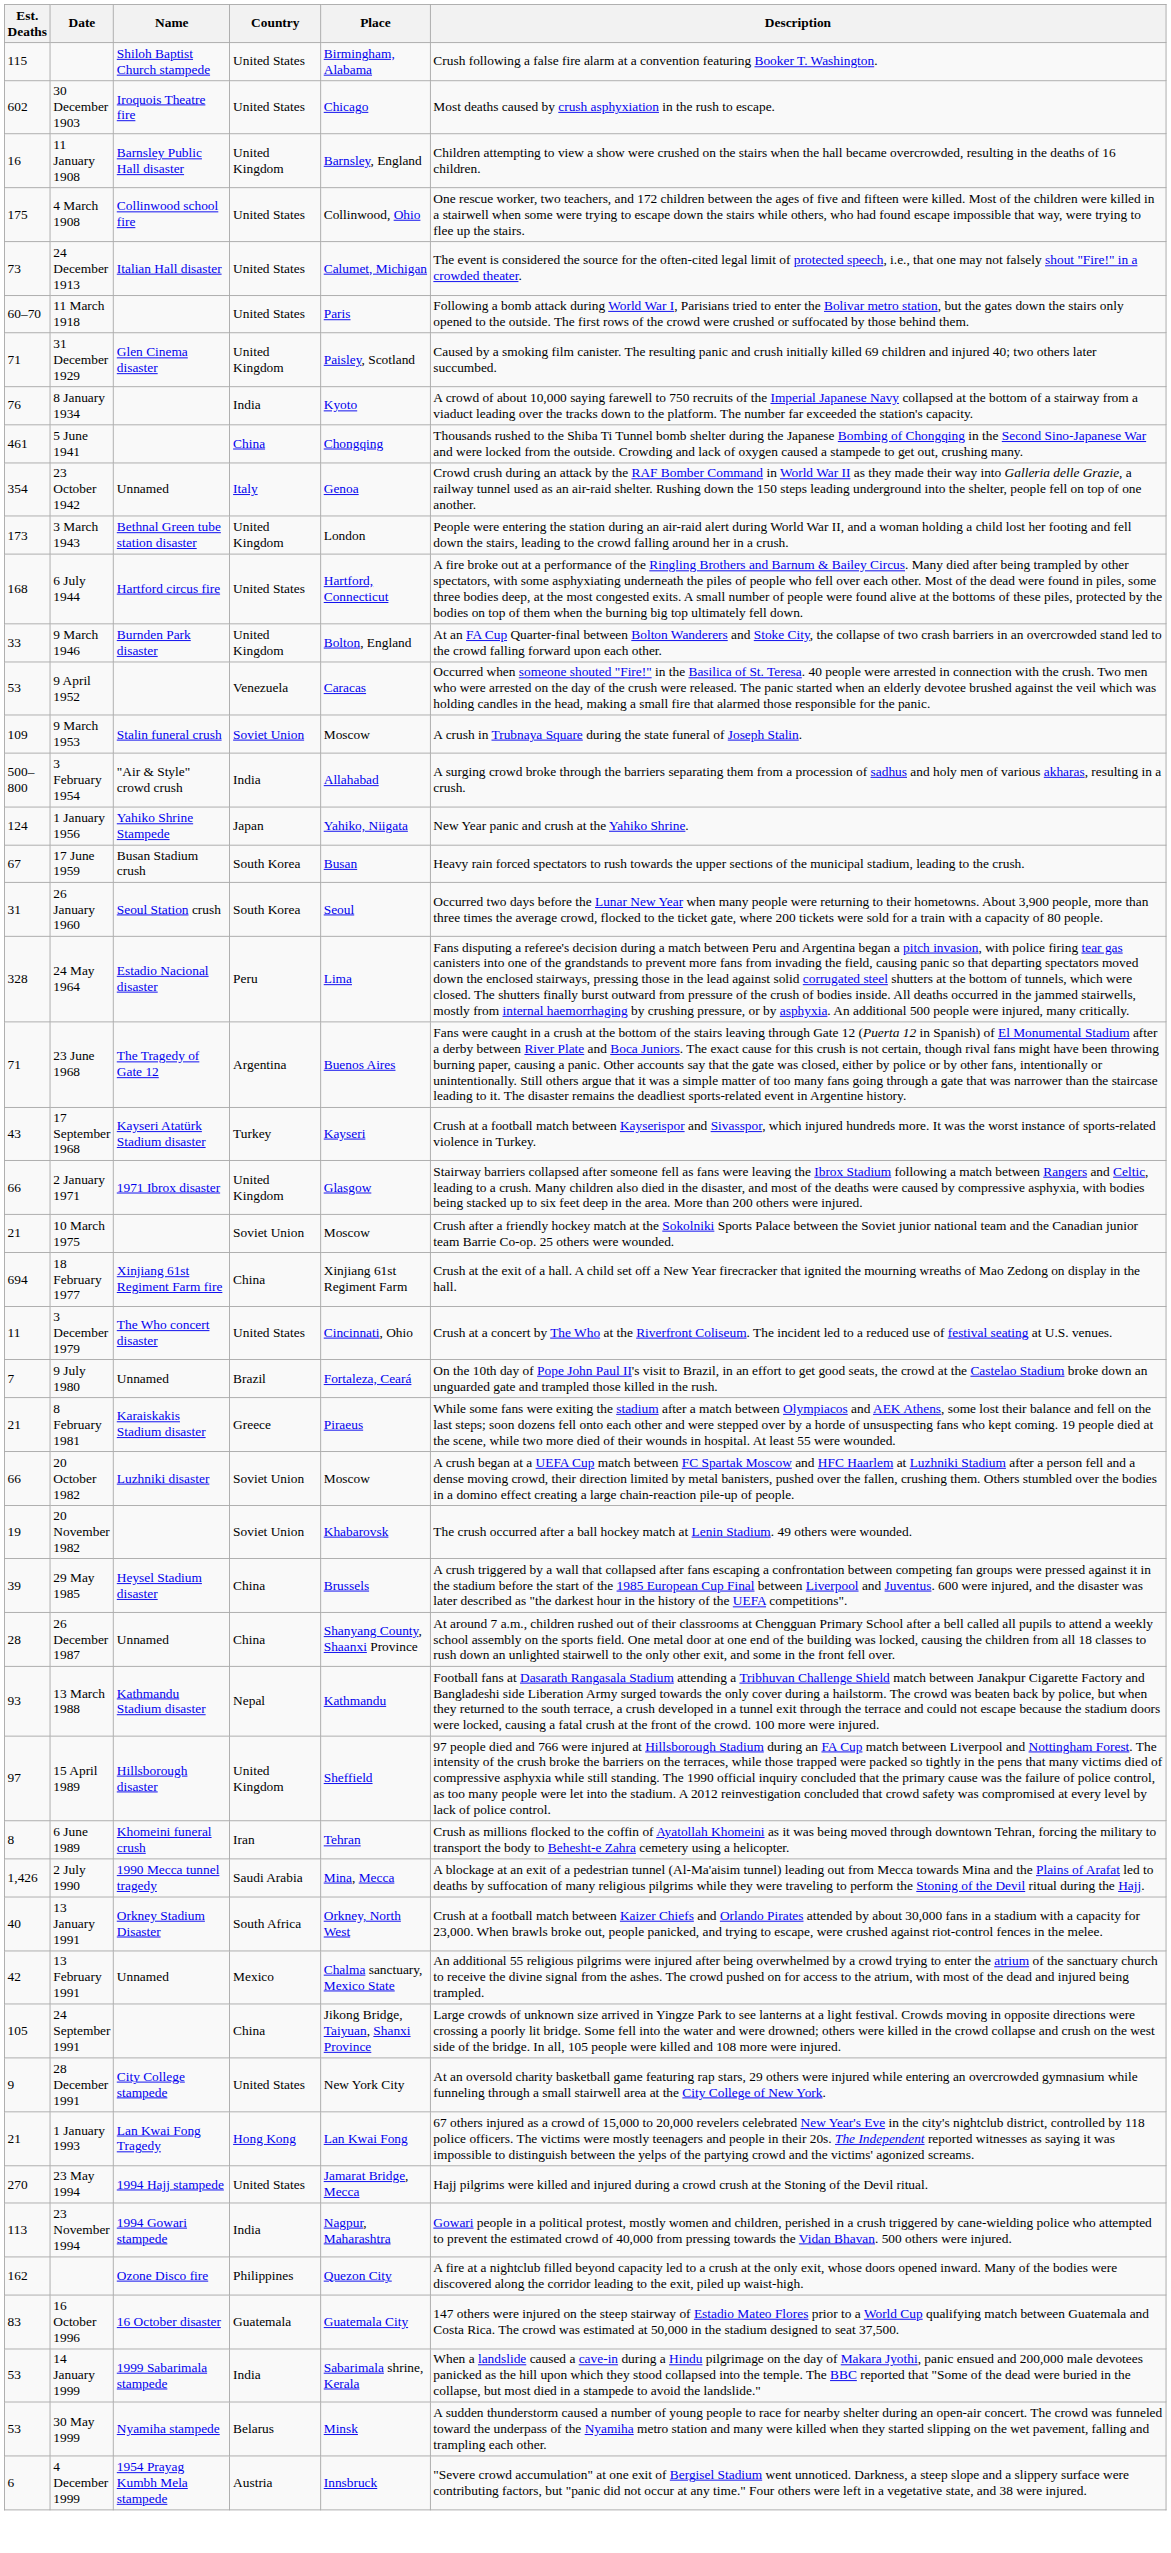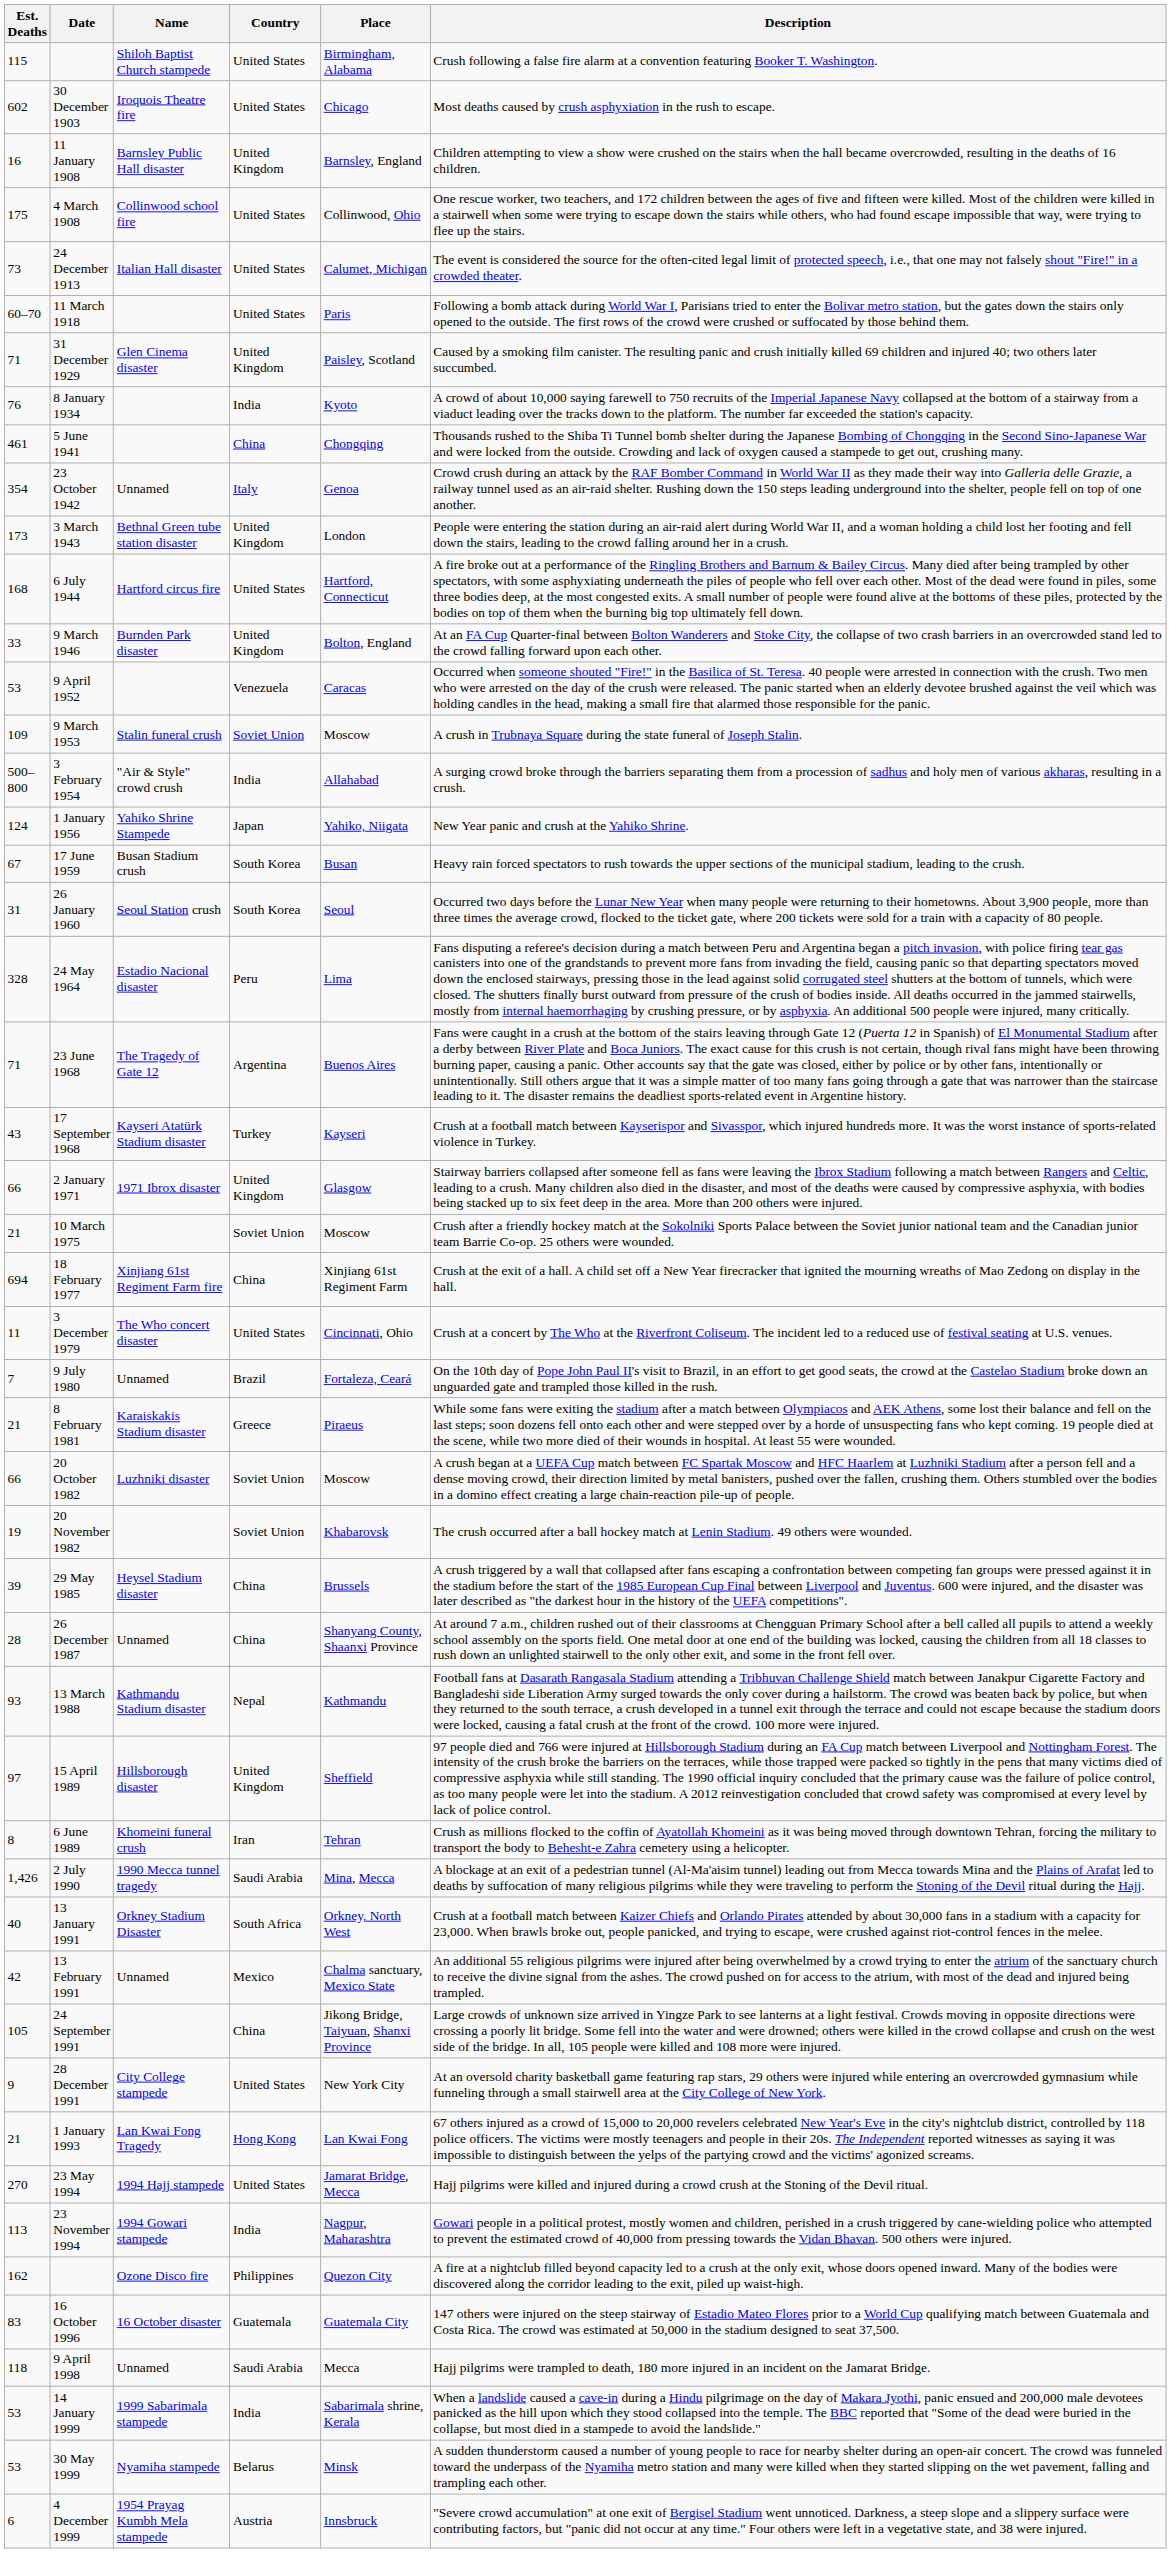+ row: (17, 2367)
